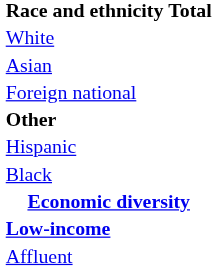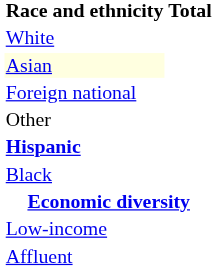(29, 65) no background -> (29, 65) lightyellow background
(31, 119) bold -> (28, 119) normal
(41, 147) normal -> (43, 147) bold
(58, 229) bold -> (56, 229) normal
